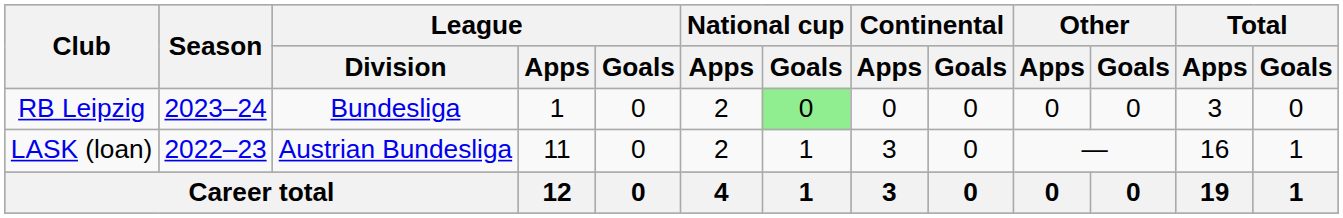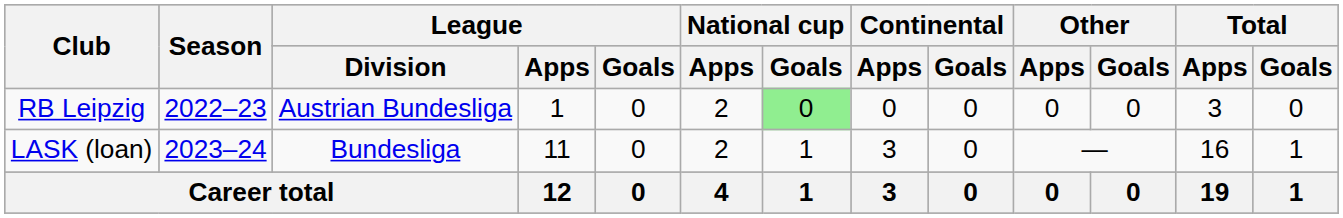(216, 108) 2023–24 -> (216, 108) 2022–23
(395, 108) Bundesliga -> (395, 108) Austrian Bundesliga
(216, 150) 2022–23 -> (216, 150) 2023–24
(395, 150) Austrian Bundesliga -> (395, 150) Bundesliga
